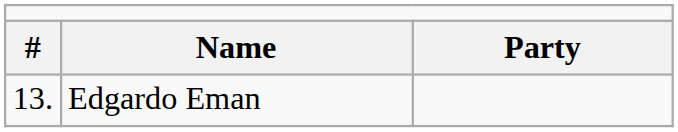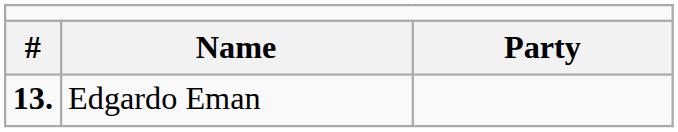(33, 99) normal -> (33, 99) bold
